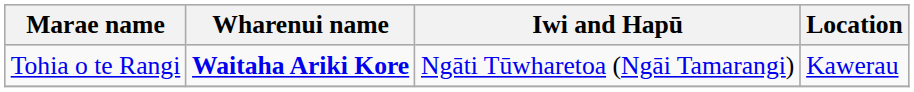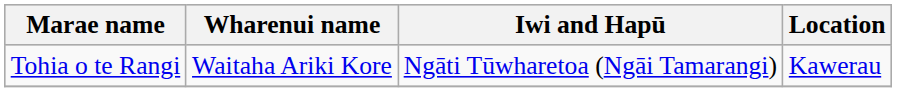(301, 65) bold -> (292, 65) normal
